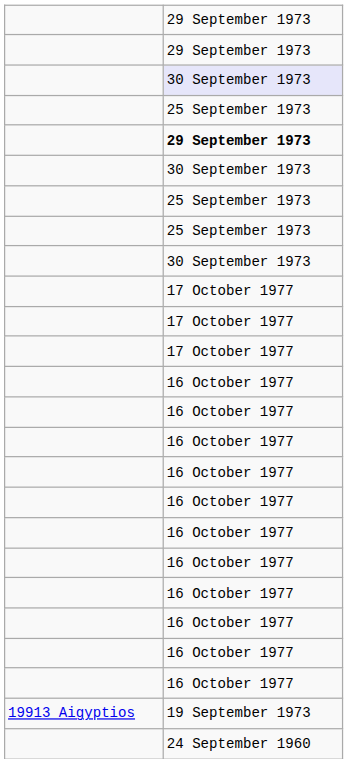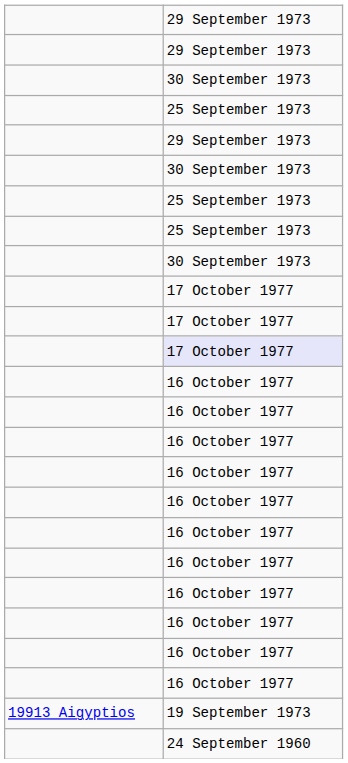(239, 80) lavender background -> (239, 80) no background
(239, 140) bold -> (239, 140) normal
(230, 351) no background -> (230, 351) lavender background
